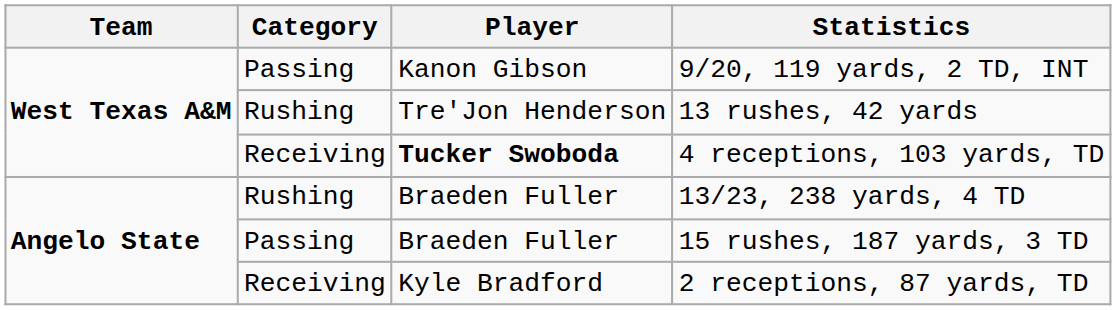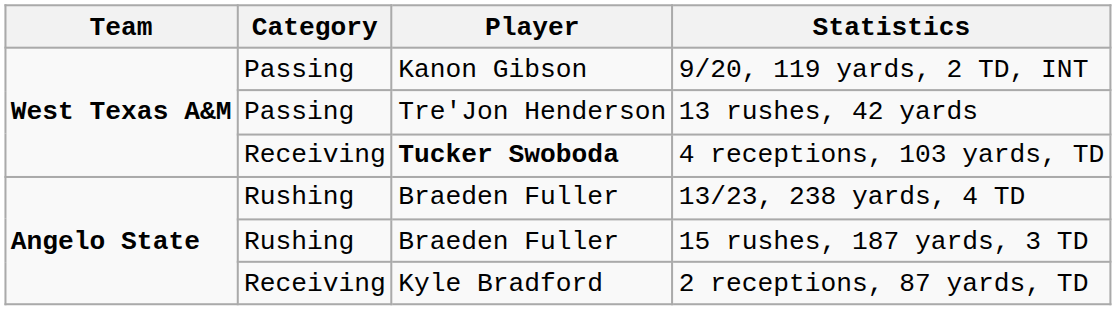(299, 112) Rushing -> (299, 112) Passing
(299, 241) Passing -> (299, 241) Rushing
